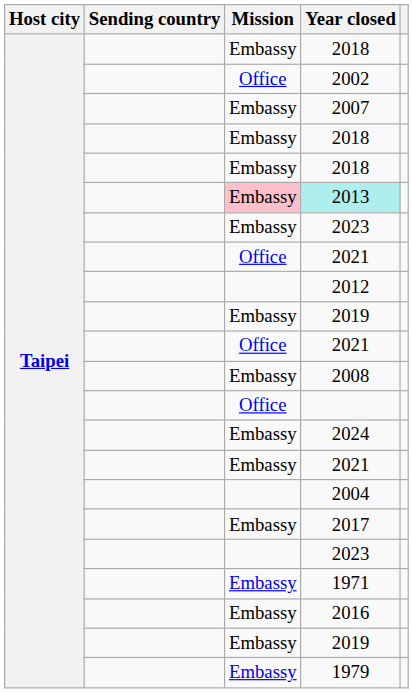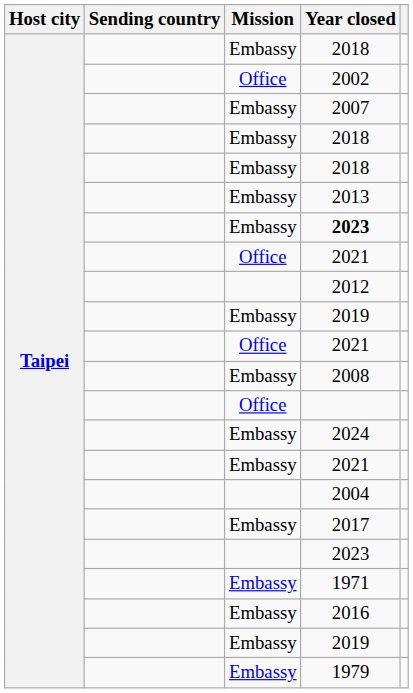(263, 197) pink background -> (263, 197) no background
(351, 197) paleturquoise background -> (351, 197) no background
(351, 227) normal -> (351, 227) bold
